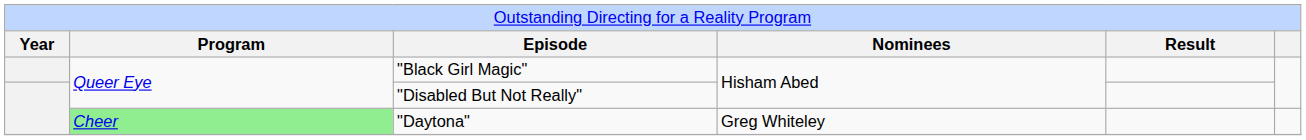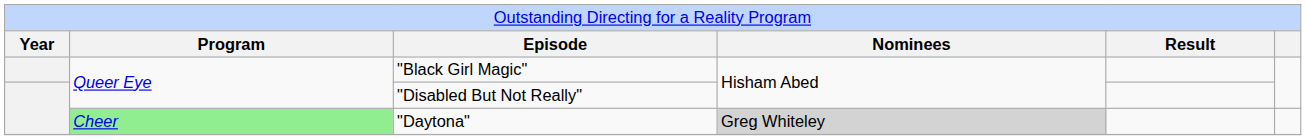(773, 122) no background -> (773, 122) lightgrey background
